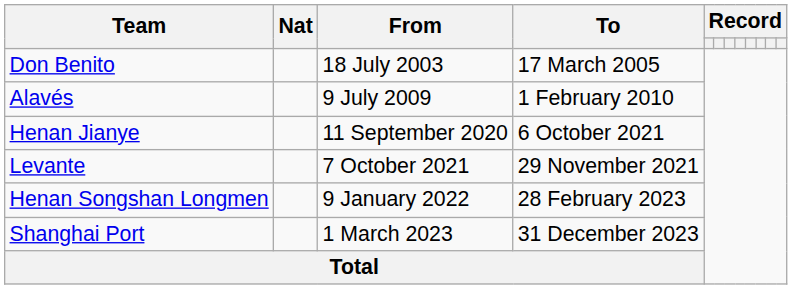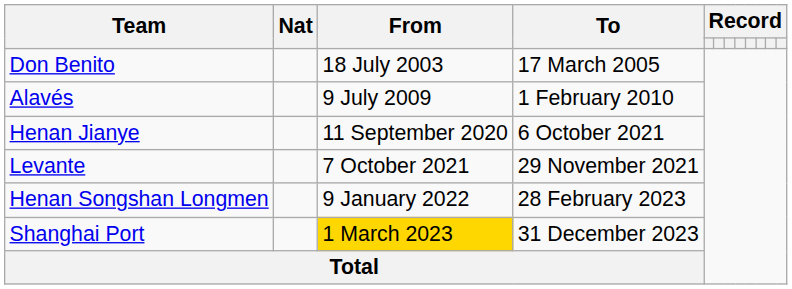(388, 233) no background -> (388, 233) gold background
